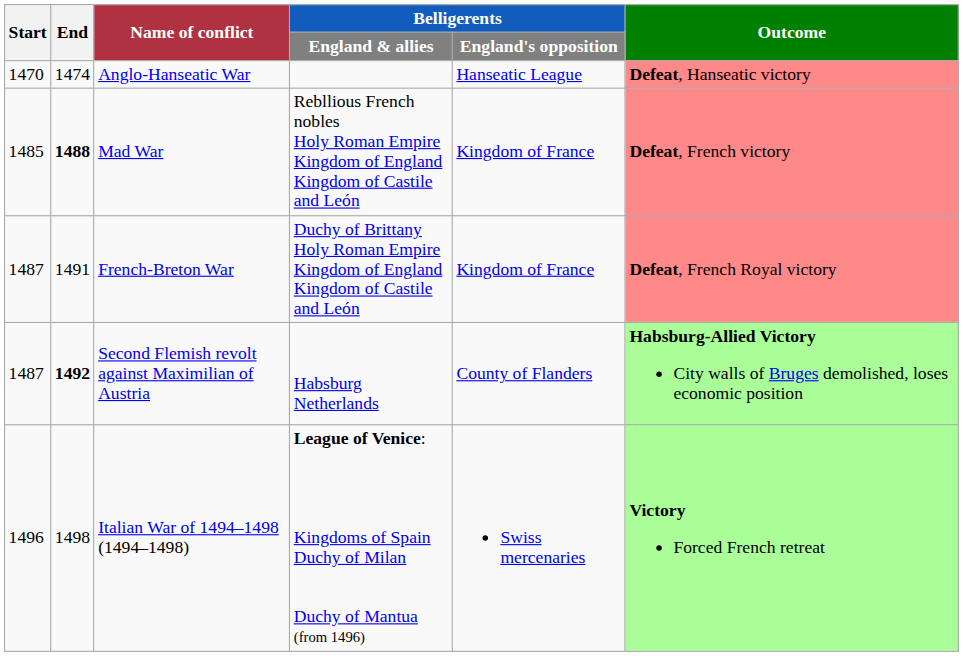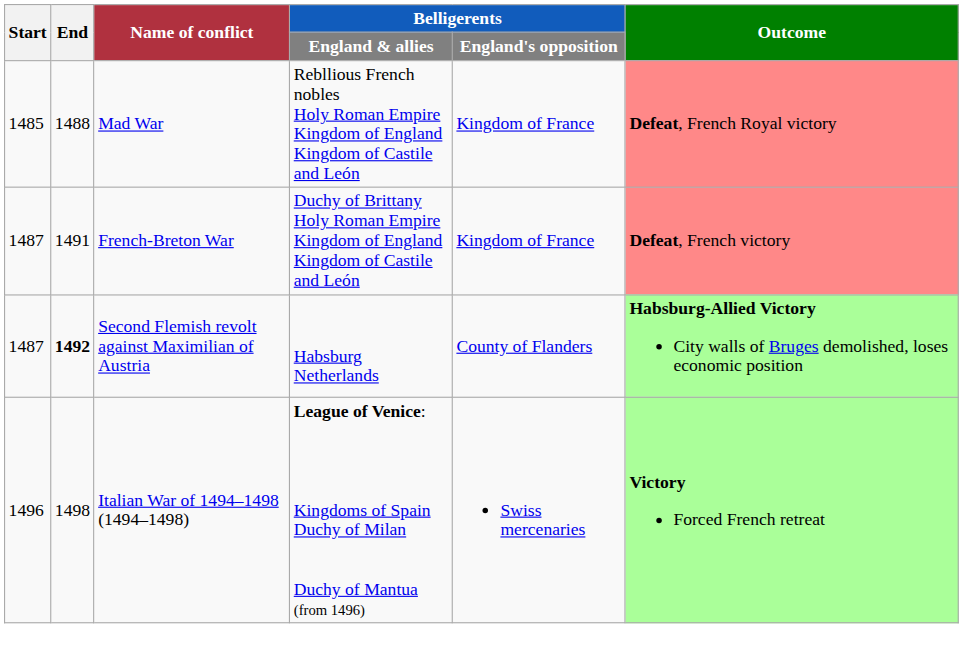- row: (174, 74)
(72, 151) bold -> (72, 123) normal
(710, 151) Defeat, French victory -> (733, 123) Defeat, French Royal victory
(733, 268) Defeat, French Royal victory -> (710, 240) Defeat, French victory
